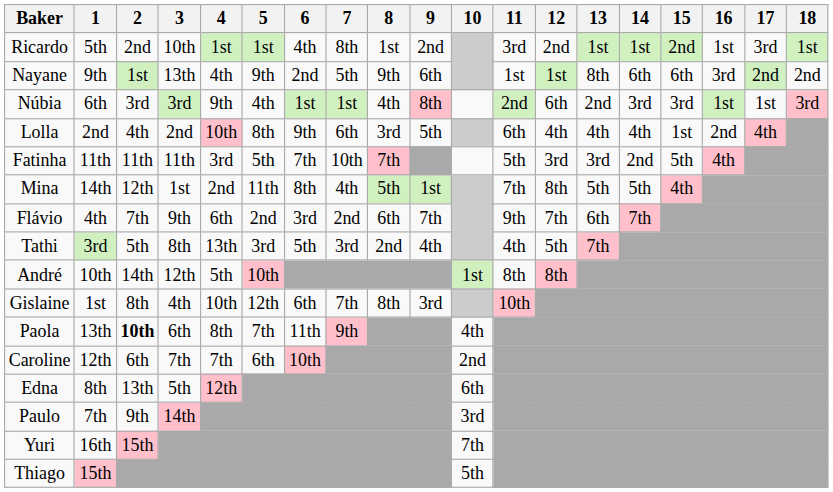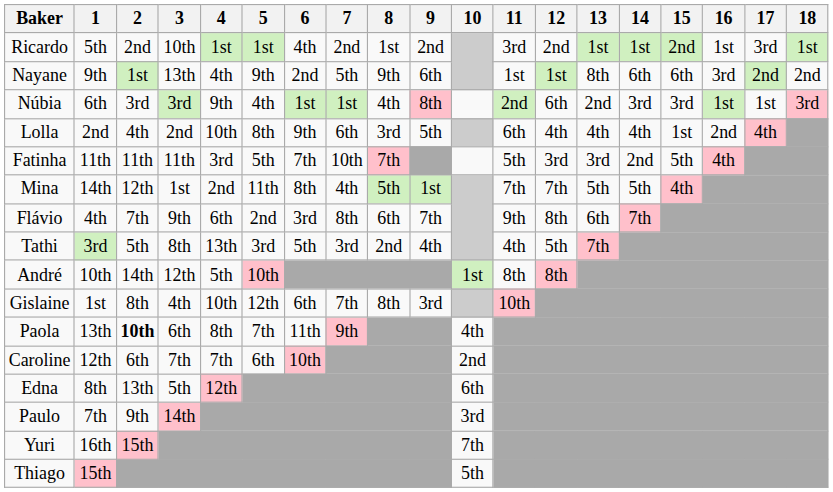(347, 47) 8th -> (347, 47) 2nd
(221, 132) pink background -> (221, 132) no background
(556, 189) 8th -> (556, 189) 7th
(347, 217) 2nd -> (347, 217) 8th
(556, 217) 7th -> (556, 217) 8th
